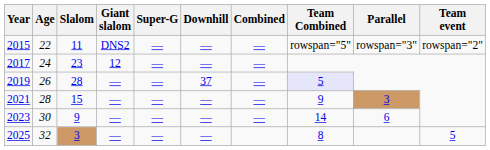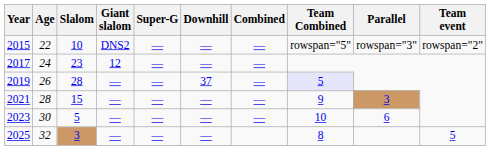(77, 44) 11 -> (77, 44) 10
(77, 117) 9 -> (77, 117) 5
(321, 117) 14 -> (321, 117) 10
